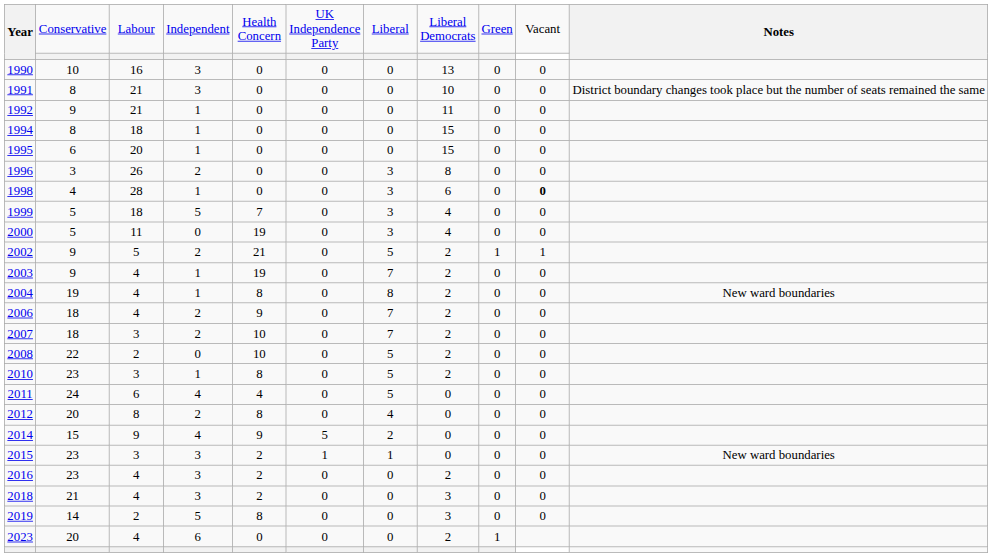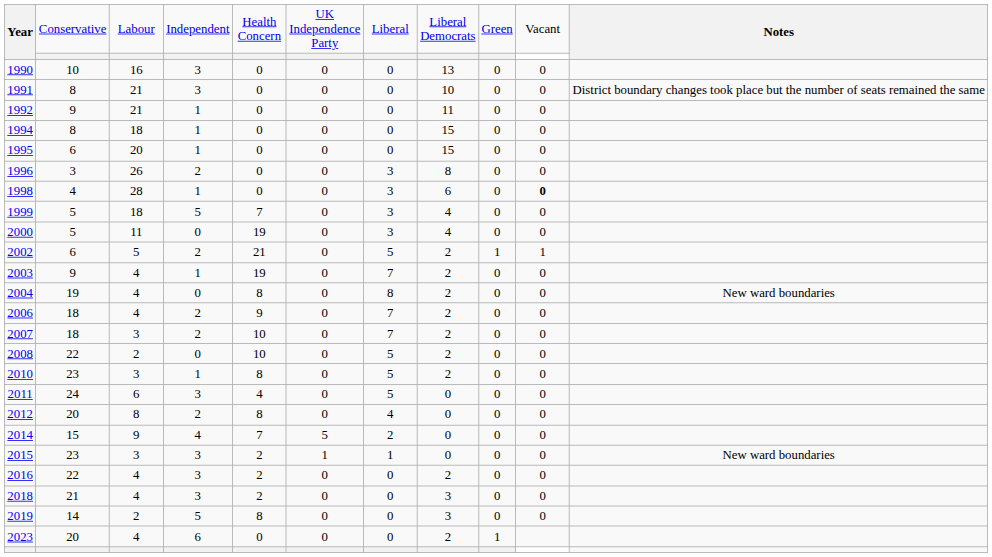(73, 252) 9 -> (73, 252) 6
(198, 292) 1 -> (198, 292) 0
(198, 394) 4 -> (198, 394) 3
(259, 435) 9 -> (259, 435) 7
(73, 475) 23 -> (73, 475) 22
